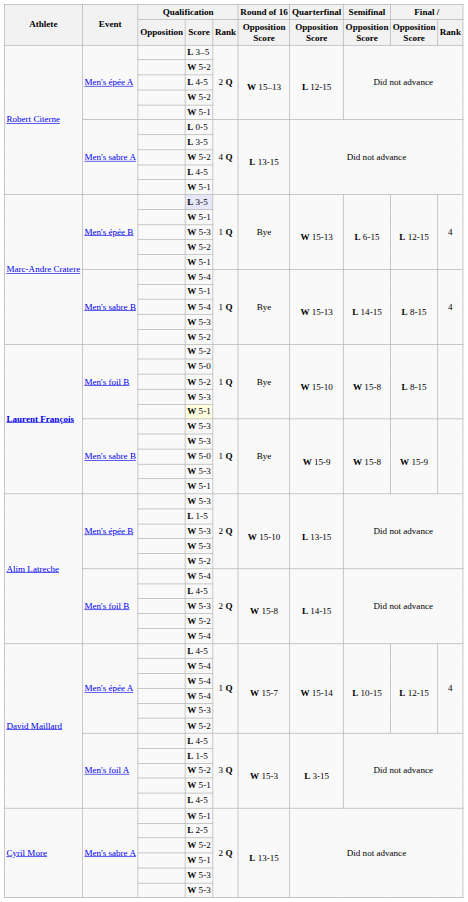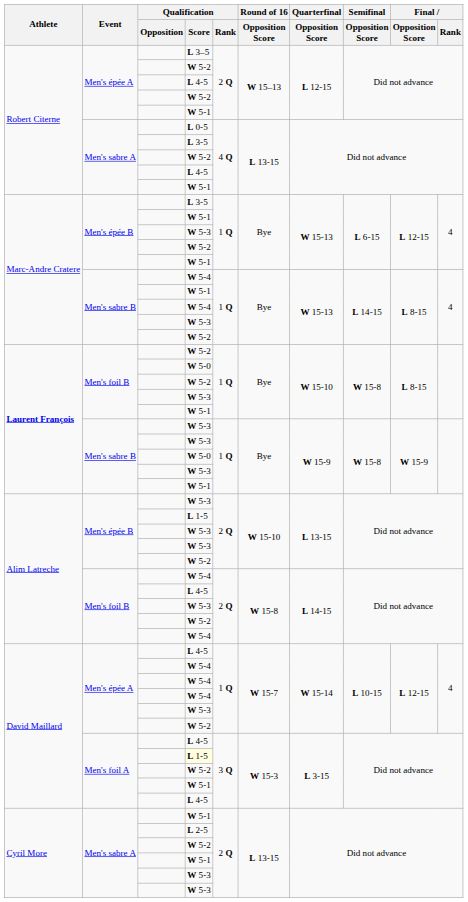(197, 202) lavender background -> (197, 202) no background
(199, 412) lightyellow background -> (199, 412) no background
(197, 756) no background -> (197, 756) lightyellow background
